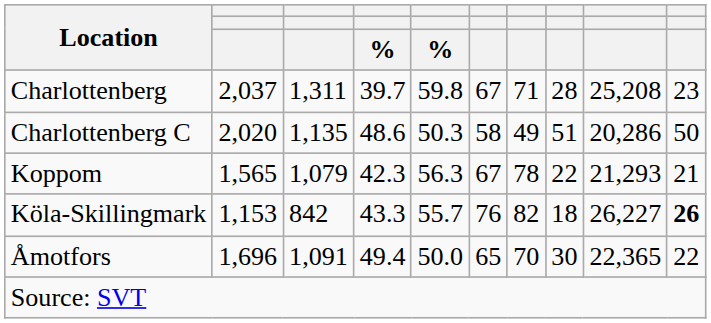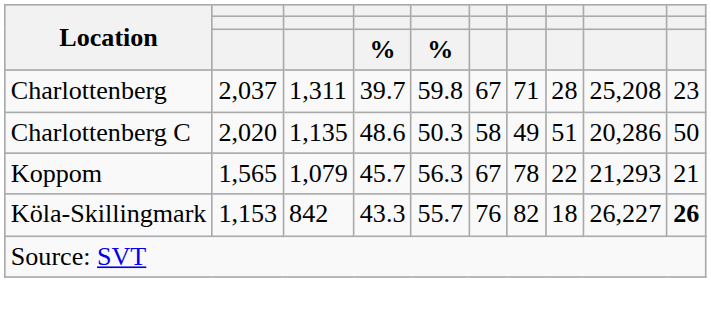(383, 173) 42.3 -> (383, 173) 45.7
- row: (61, 256)
